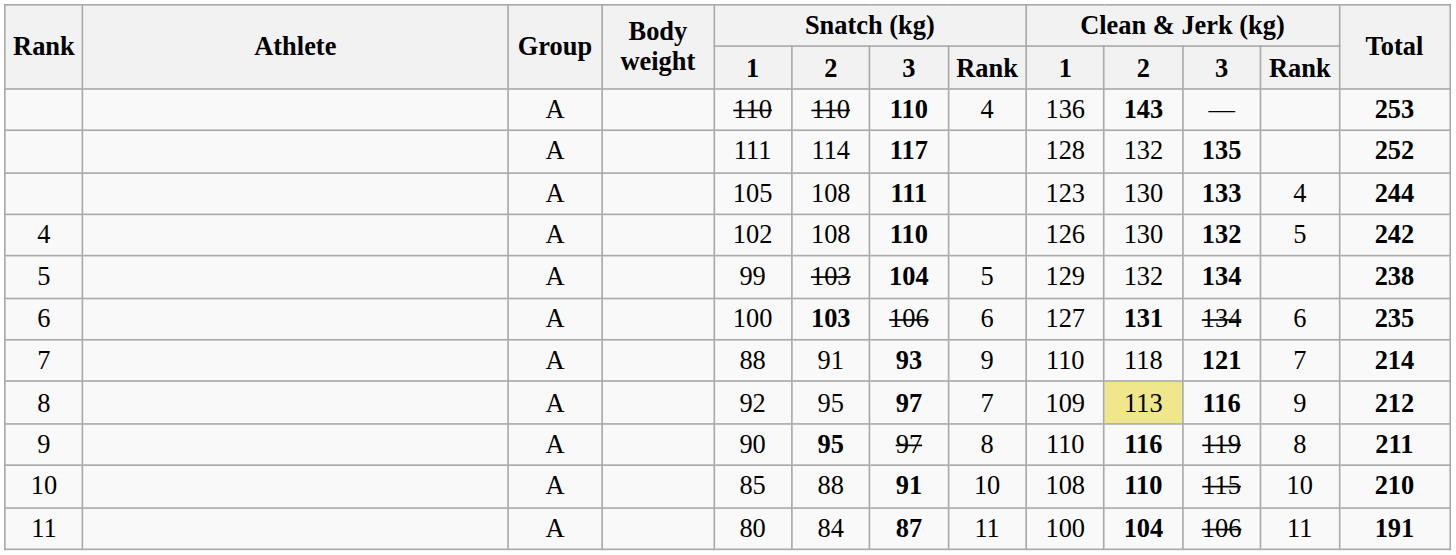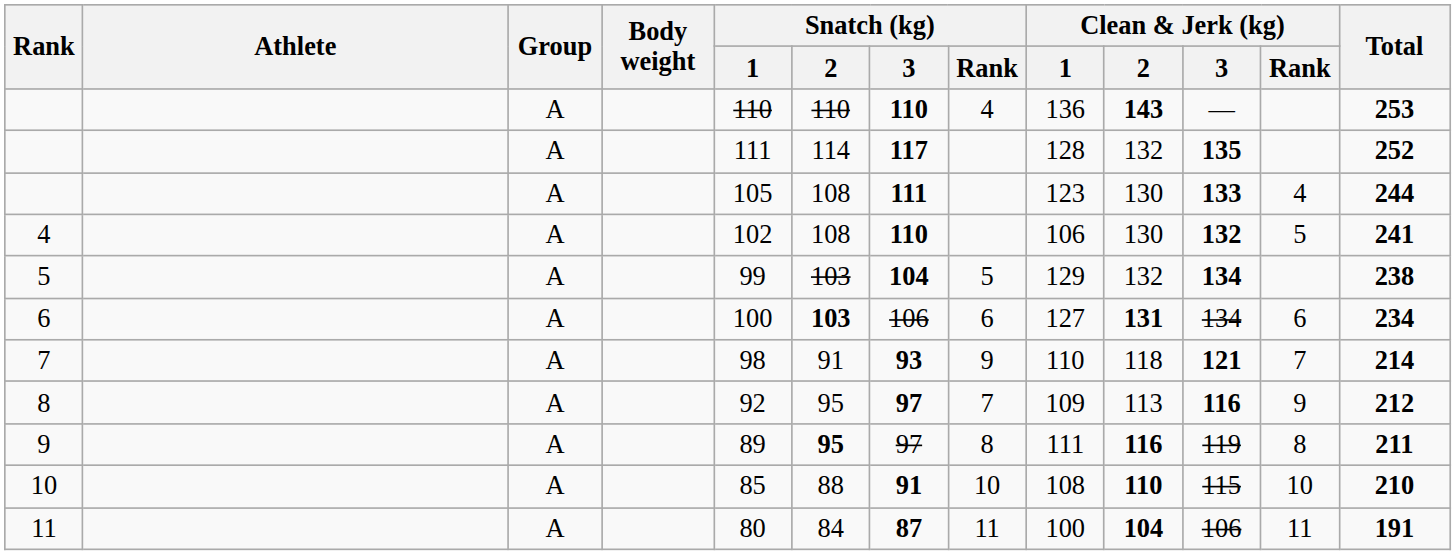(1065, 234) 126 -> (1065, 234) 106
(1394, 234) 242 -> (1394, 234) 241
(1394, 318) 235 -> (1394, 318) 234
(753, 360) 88 -> (753, 360) 98
(1143, 402) khaki background -> (1143, 402) no background
(753, 444) 90 -> (753, 444) 89
(1065, 444) 110 -> (1065, 444) 111
